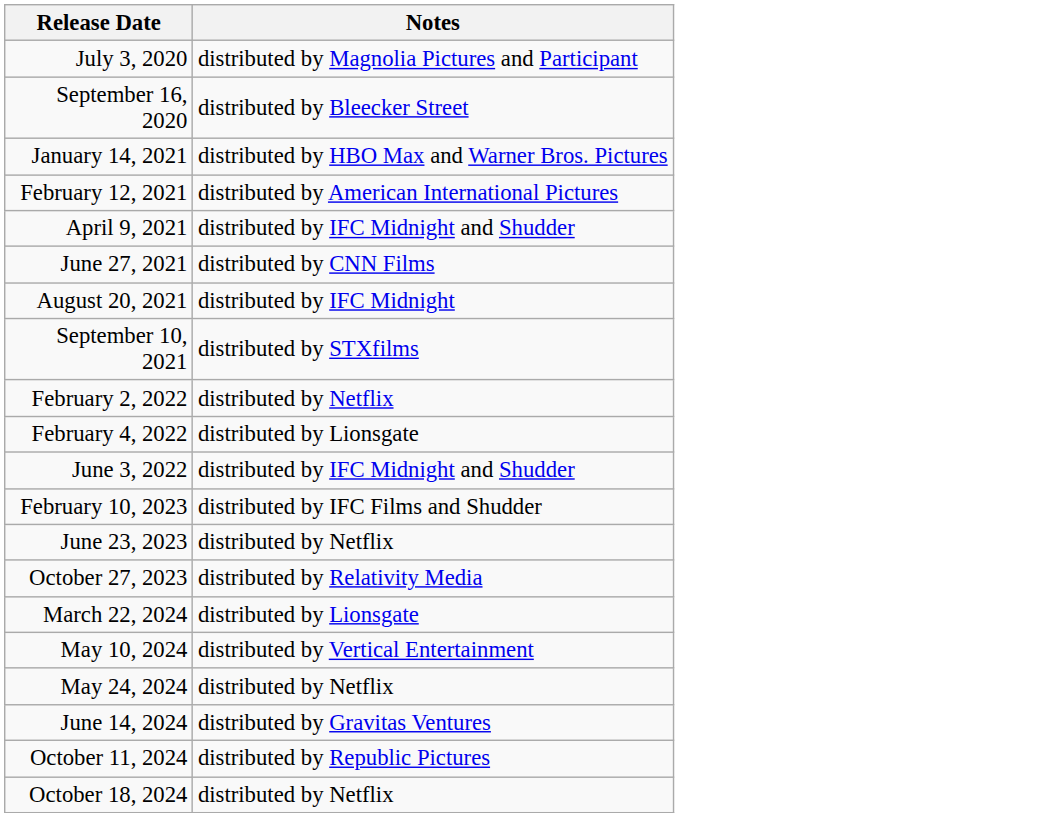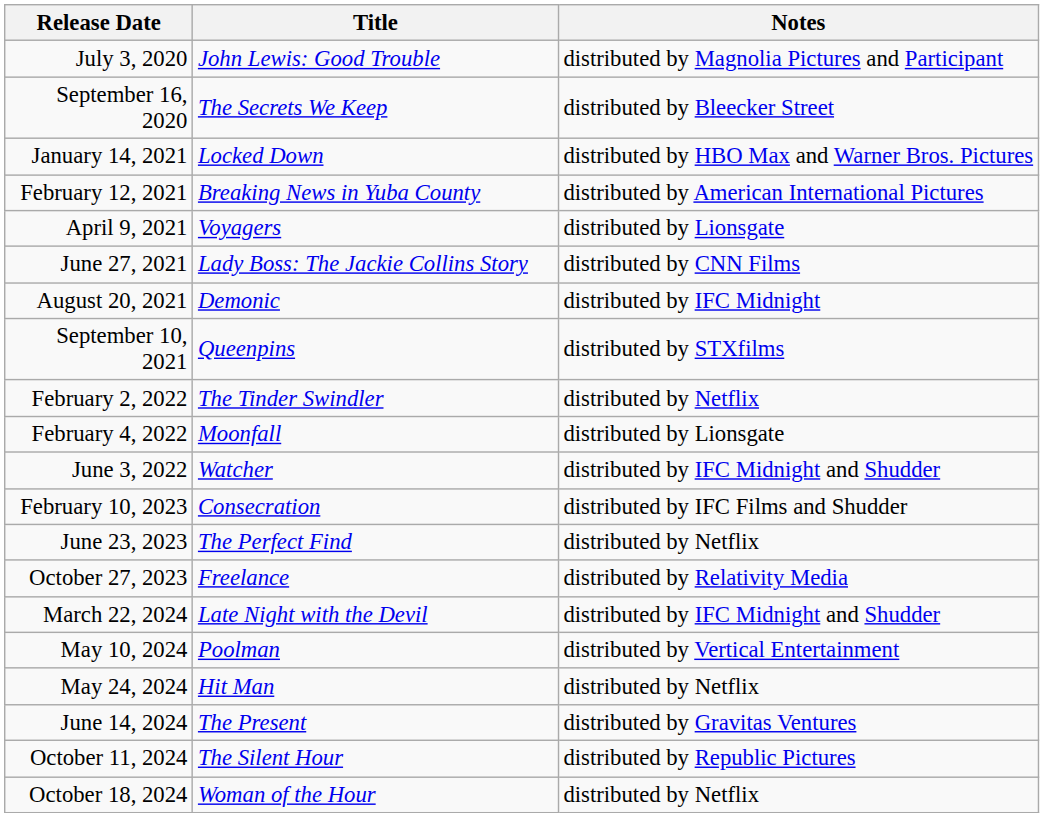+ column: (375, 22)
(386, 228) distributed by IFC Midnight and Shudder -> (674, 228) distributed by Lionsgate
(308, 614) distributed by Lionsgate -> (752, 614) distributed by IFC Midnight and Shudder
